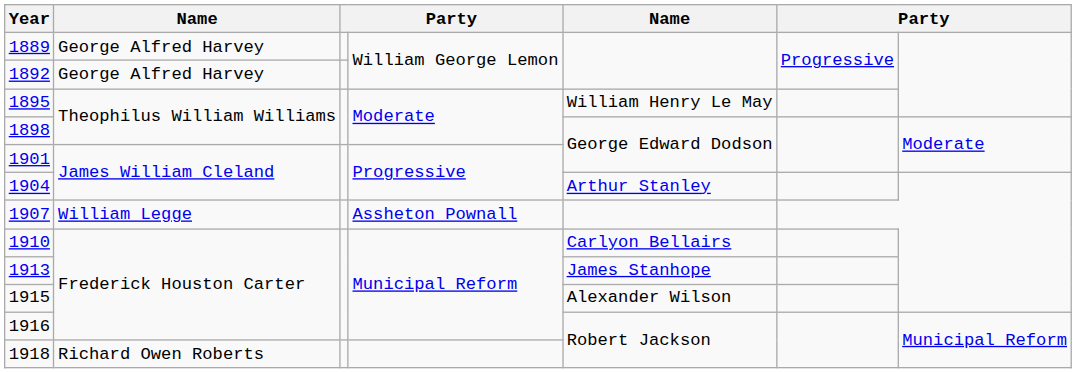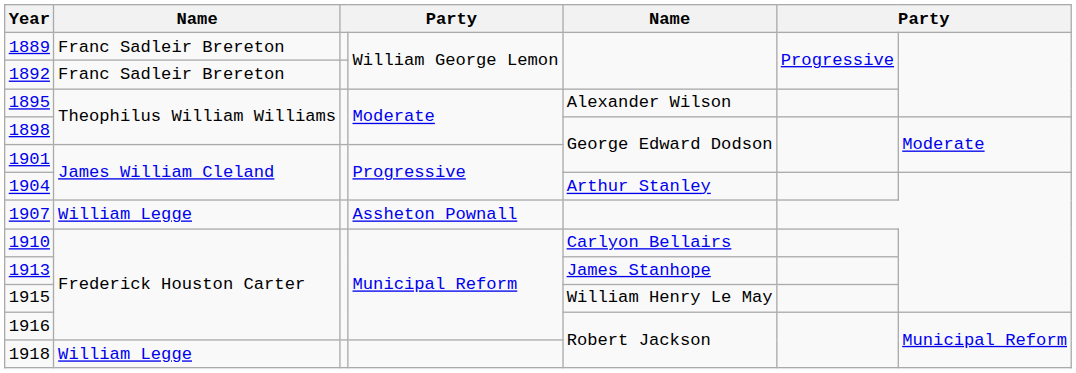(161, 47) George Alfred Harvey -> (171, 47) Franc Sadleir Brereton
(161, 75) George Alfred Harvey -> (171, 75) Franc Sadleir Brereton
(670, 103) William Henry Le May -> (649, 103) Alexander Wilson
(649, 298) Alexander Wilson -> (670, 298) William Henry Le May
(161, 354) Richard Owen Roberts -> (125, 354) William Legge
